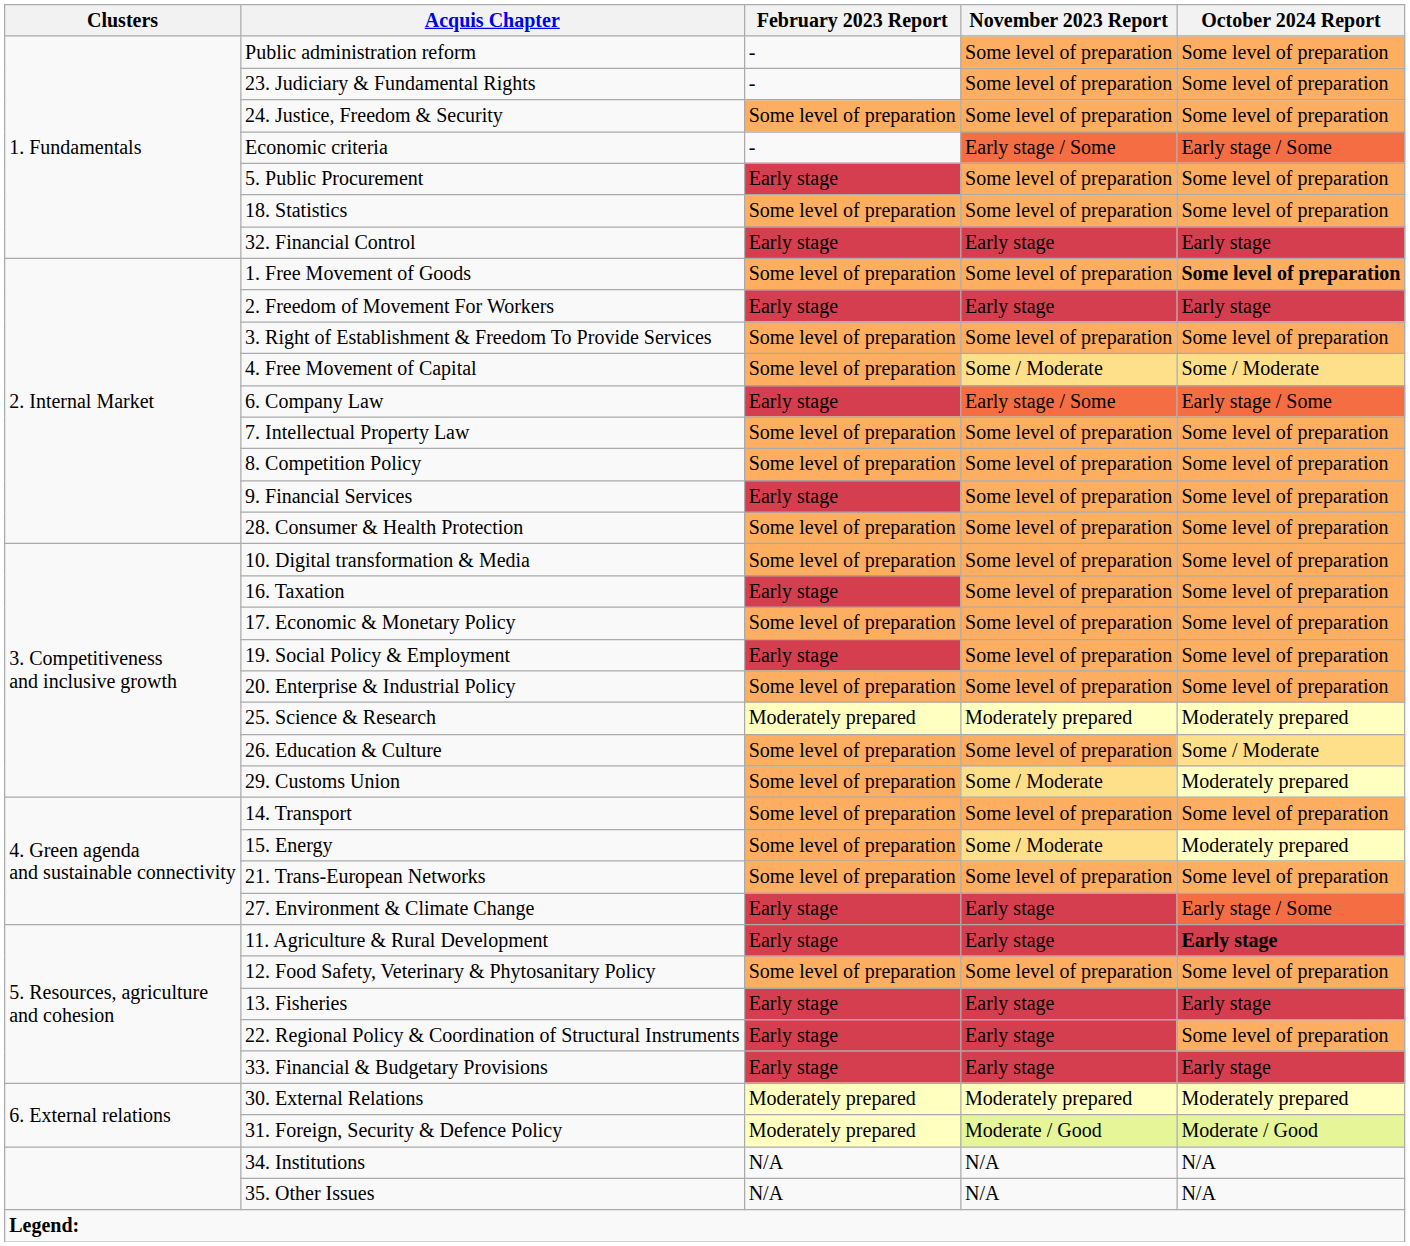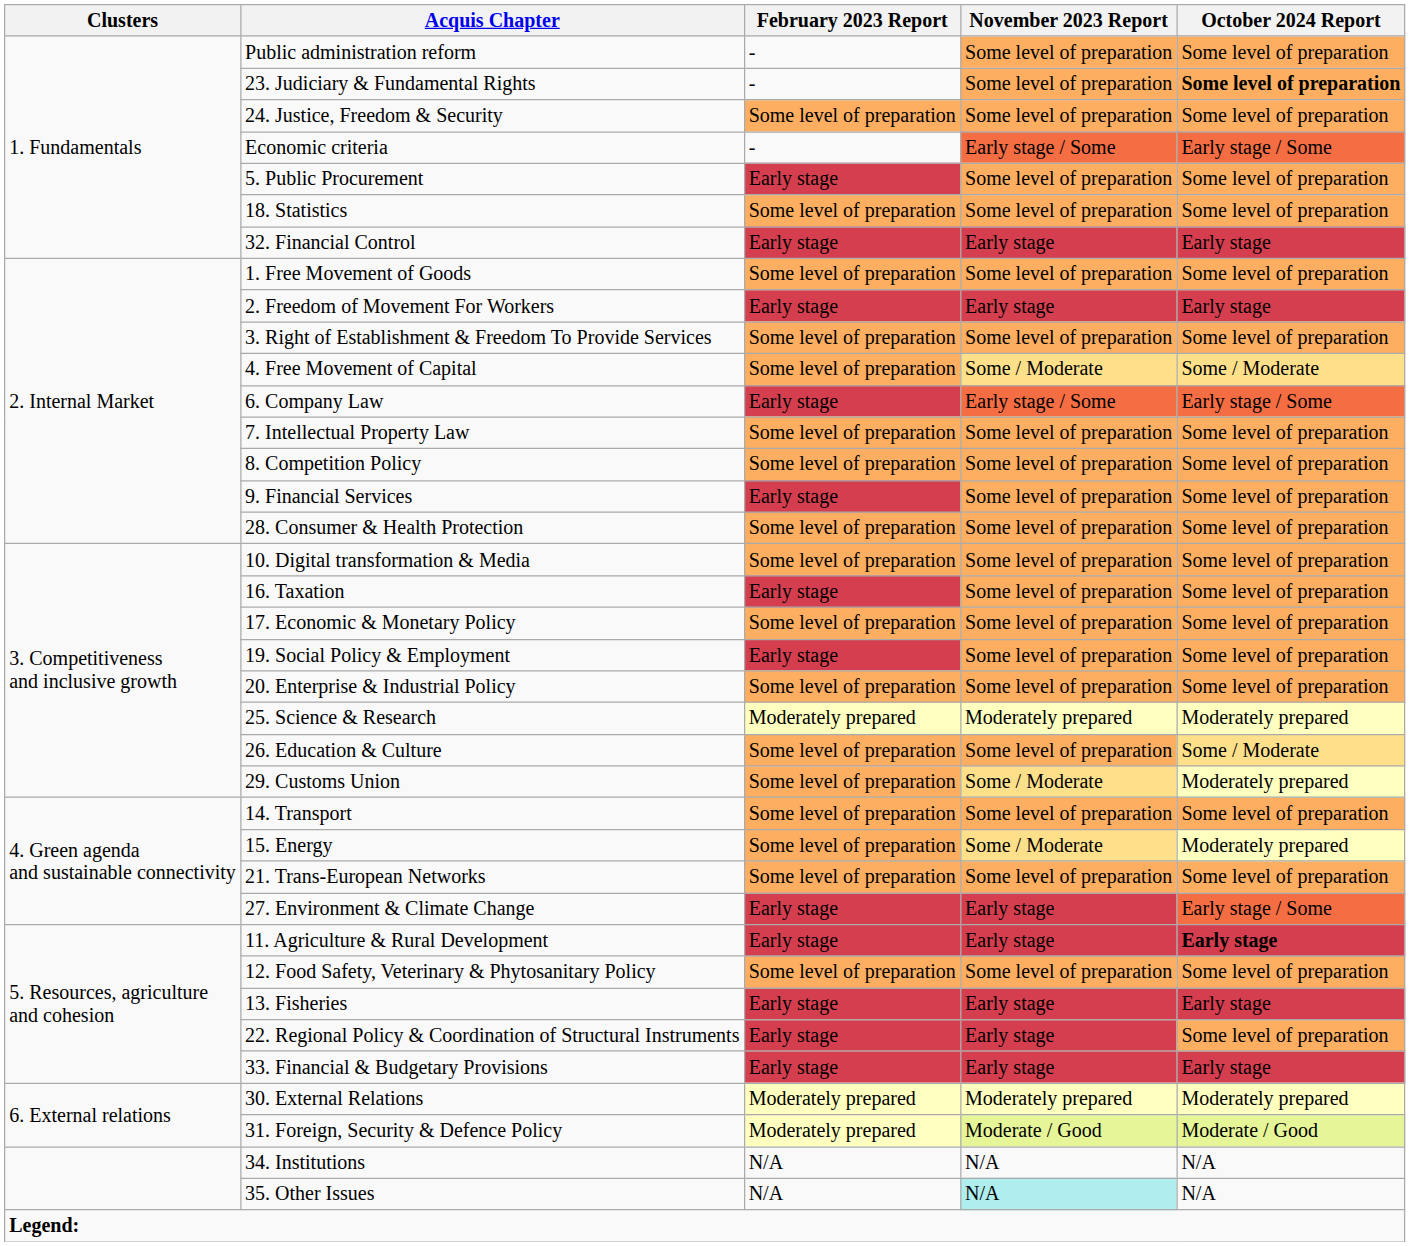(1285, 83) normal -> (1291, 83) bold
(1291, 274) bold -> (1285, 274) normal
(982, 1193) no background -> (982, 1193) paleturquoise background
